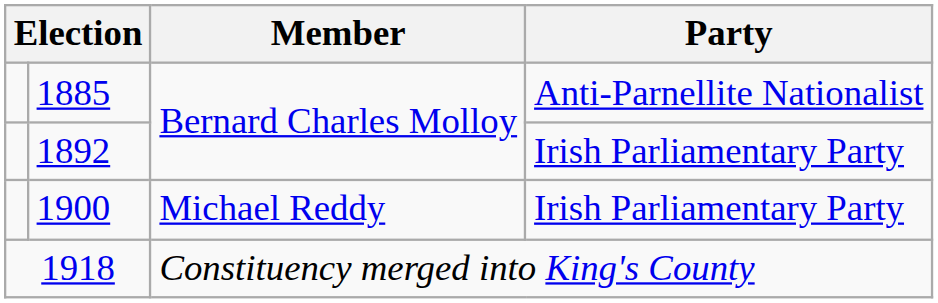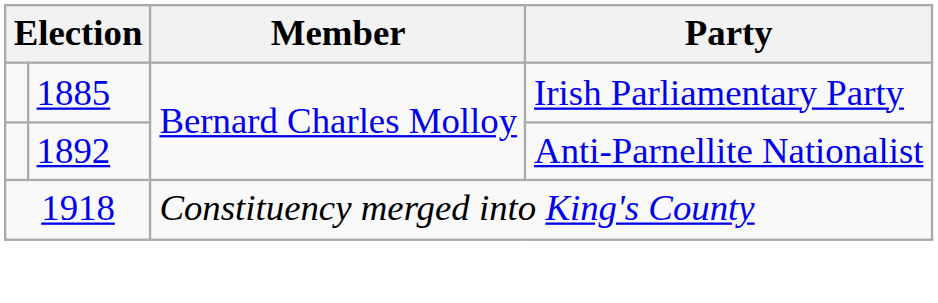(729, 92) Anti-Parnellite Nationalist -> (719, 92) Irish Parliamentary Party
(719, 150) Irish Parliamentary Party -> (729, 150) Anti-Parnellite Nationalist
- row: (73, 208)
